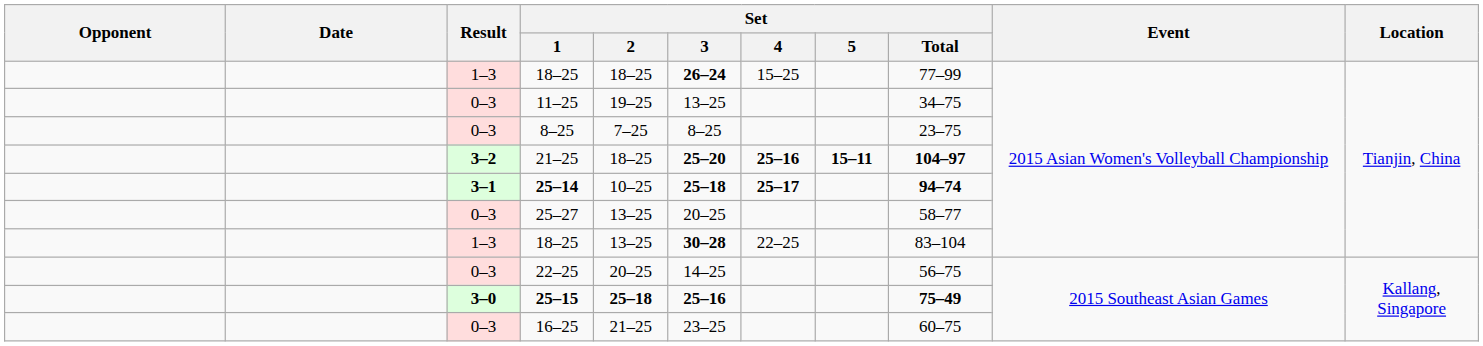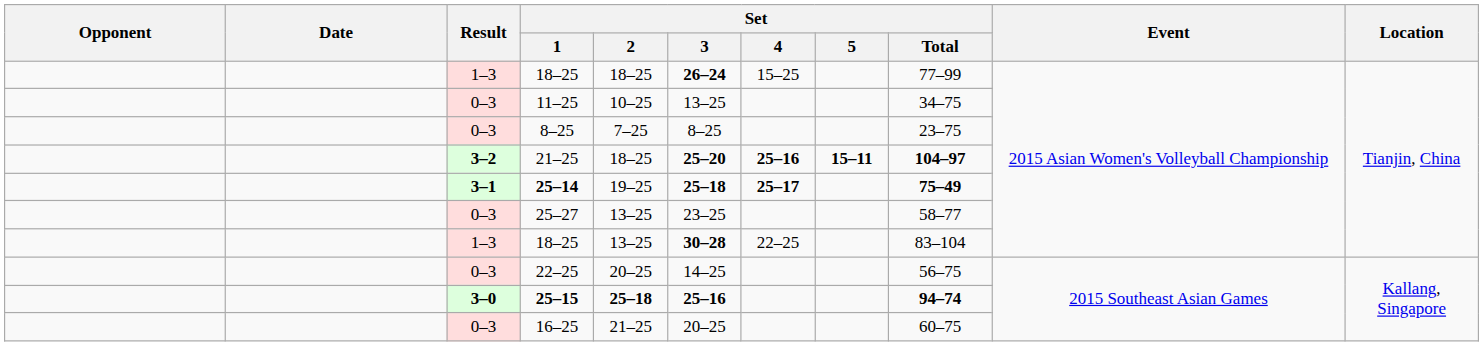(631, 102) 19–25 -> (631, 102) 10–25
(631, 187) 10–25 -> (631, 187) 19–25
(940, 187) 94–74 -> (940, 187) 75–49
(704, 215) 20–25 -> (704, 215) 23–25
(940, 299) 75–49 -> (940, 299) 94–74
(704, 327) 23–25 -> (704, 327) 20–25
